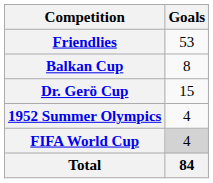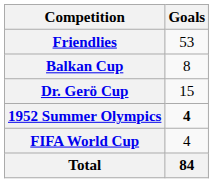(187, 116) normal -> (187, 116) bold
(187, 141) lightgrey background -> (187, 141) no background
